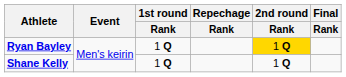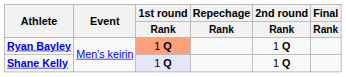(163, 46) no background -> (163, 46) lightsalmon background
(282, 46) gold background -> (282, 46) no background
(163, 64) no background -> (163, 64) lavender background
